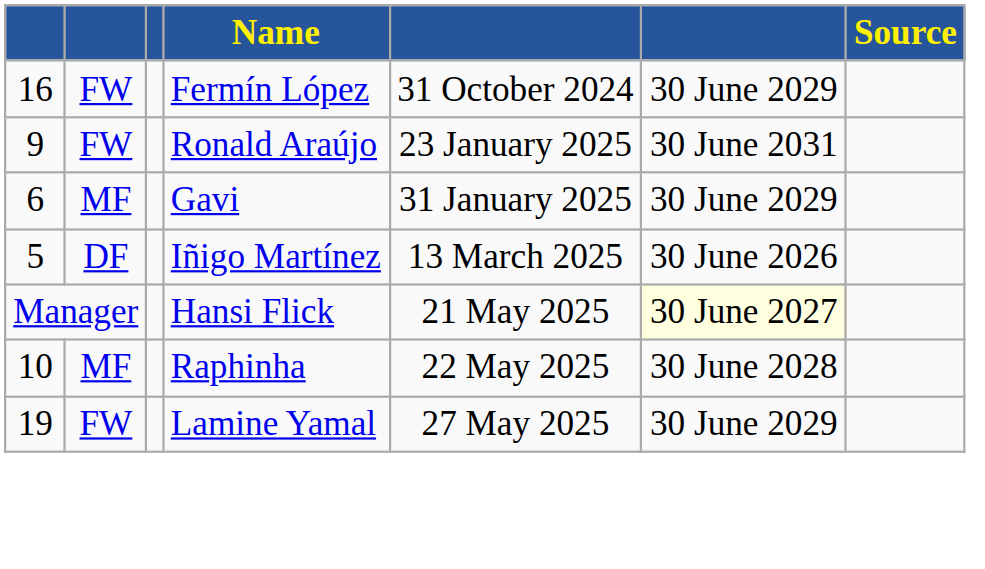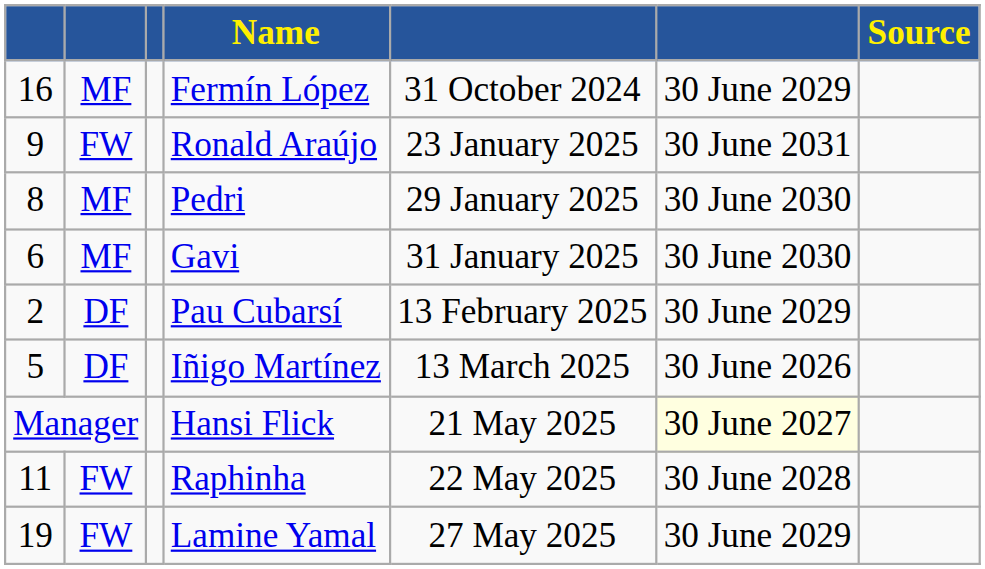(106, 88) FW -> (106, 88) MF
+ row: (208, 199)
(744, 199) 30 June 2029 -> (758, 255) 30 June 2030
+ row: (256, 311)
(35, 367) 10 -> (35, 479) 11
(106, 367) MF -> (106, 479) FW
